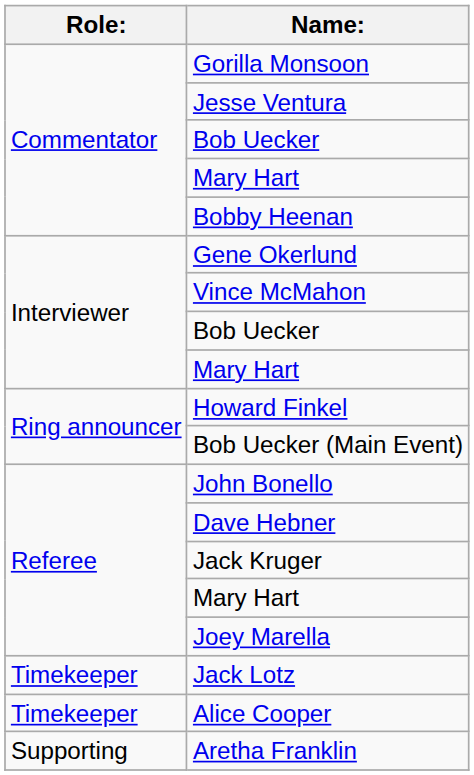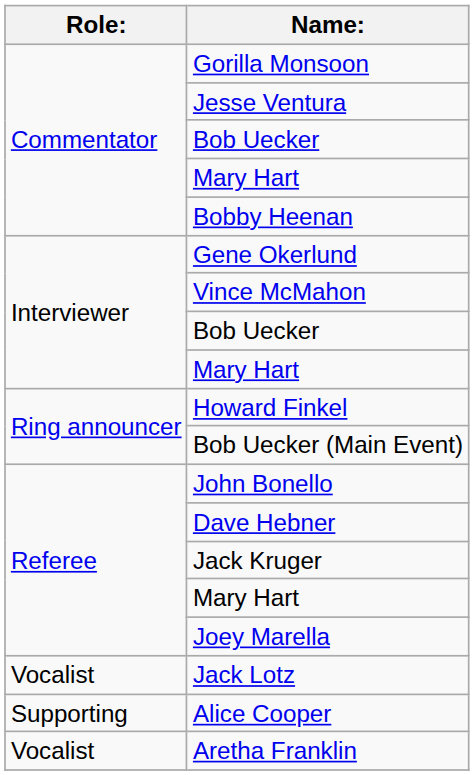(74, 675) Timekeeper -> (53, 675) Vocalist
(74, 713) Timekeeper -> (69, 713) Supporting
(69, 751) Supporting -> (53, 751) Vocalist
